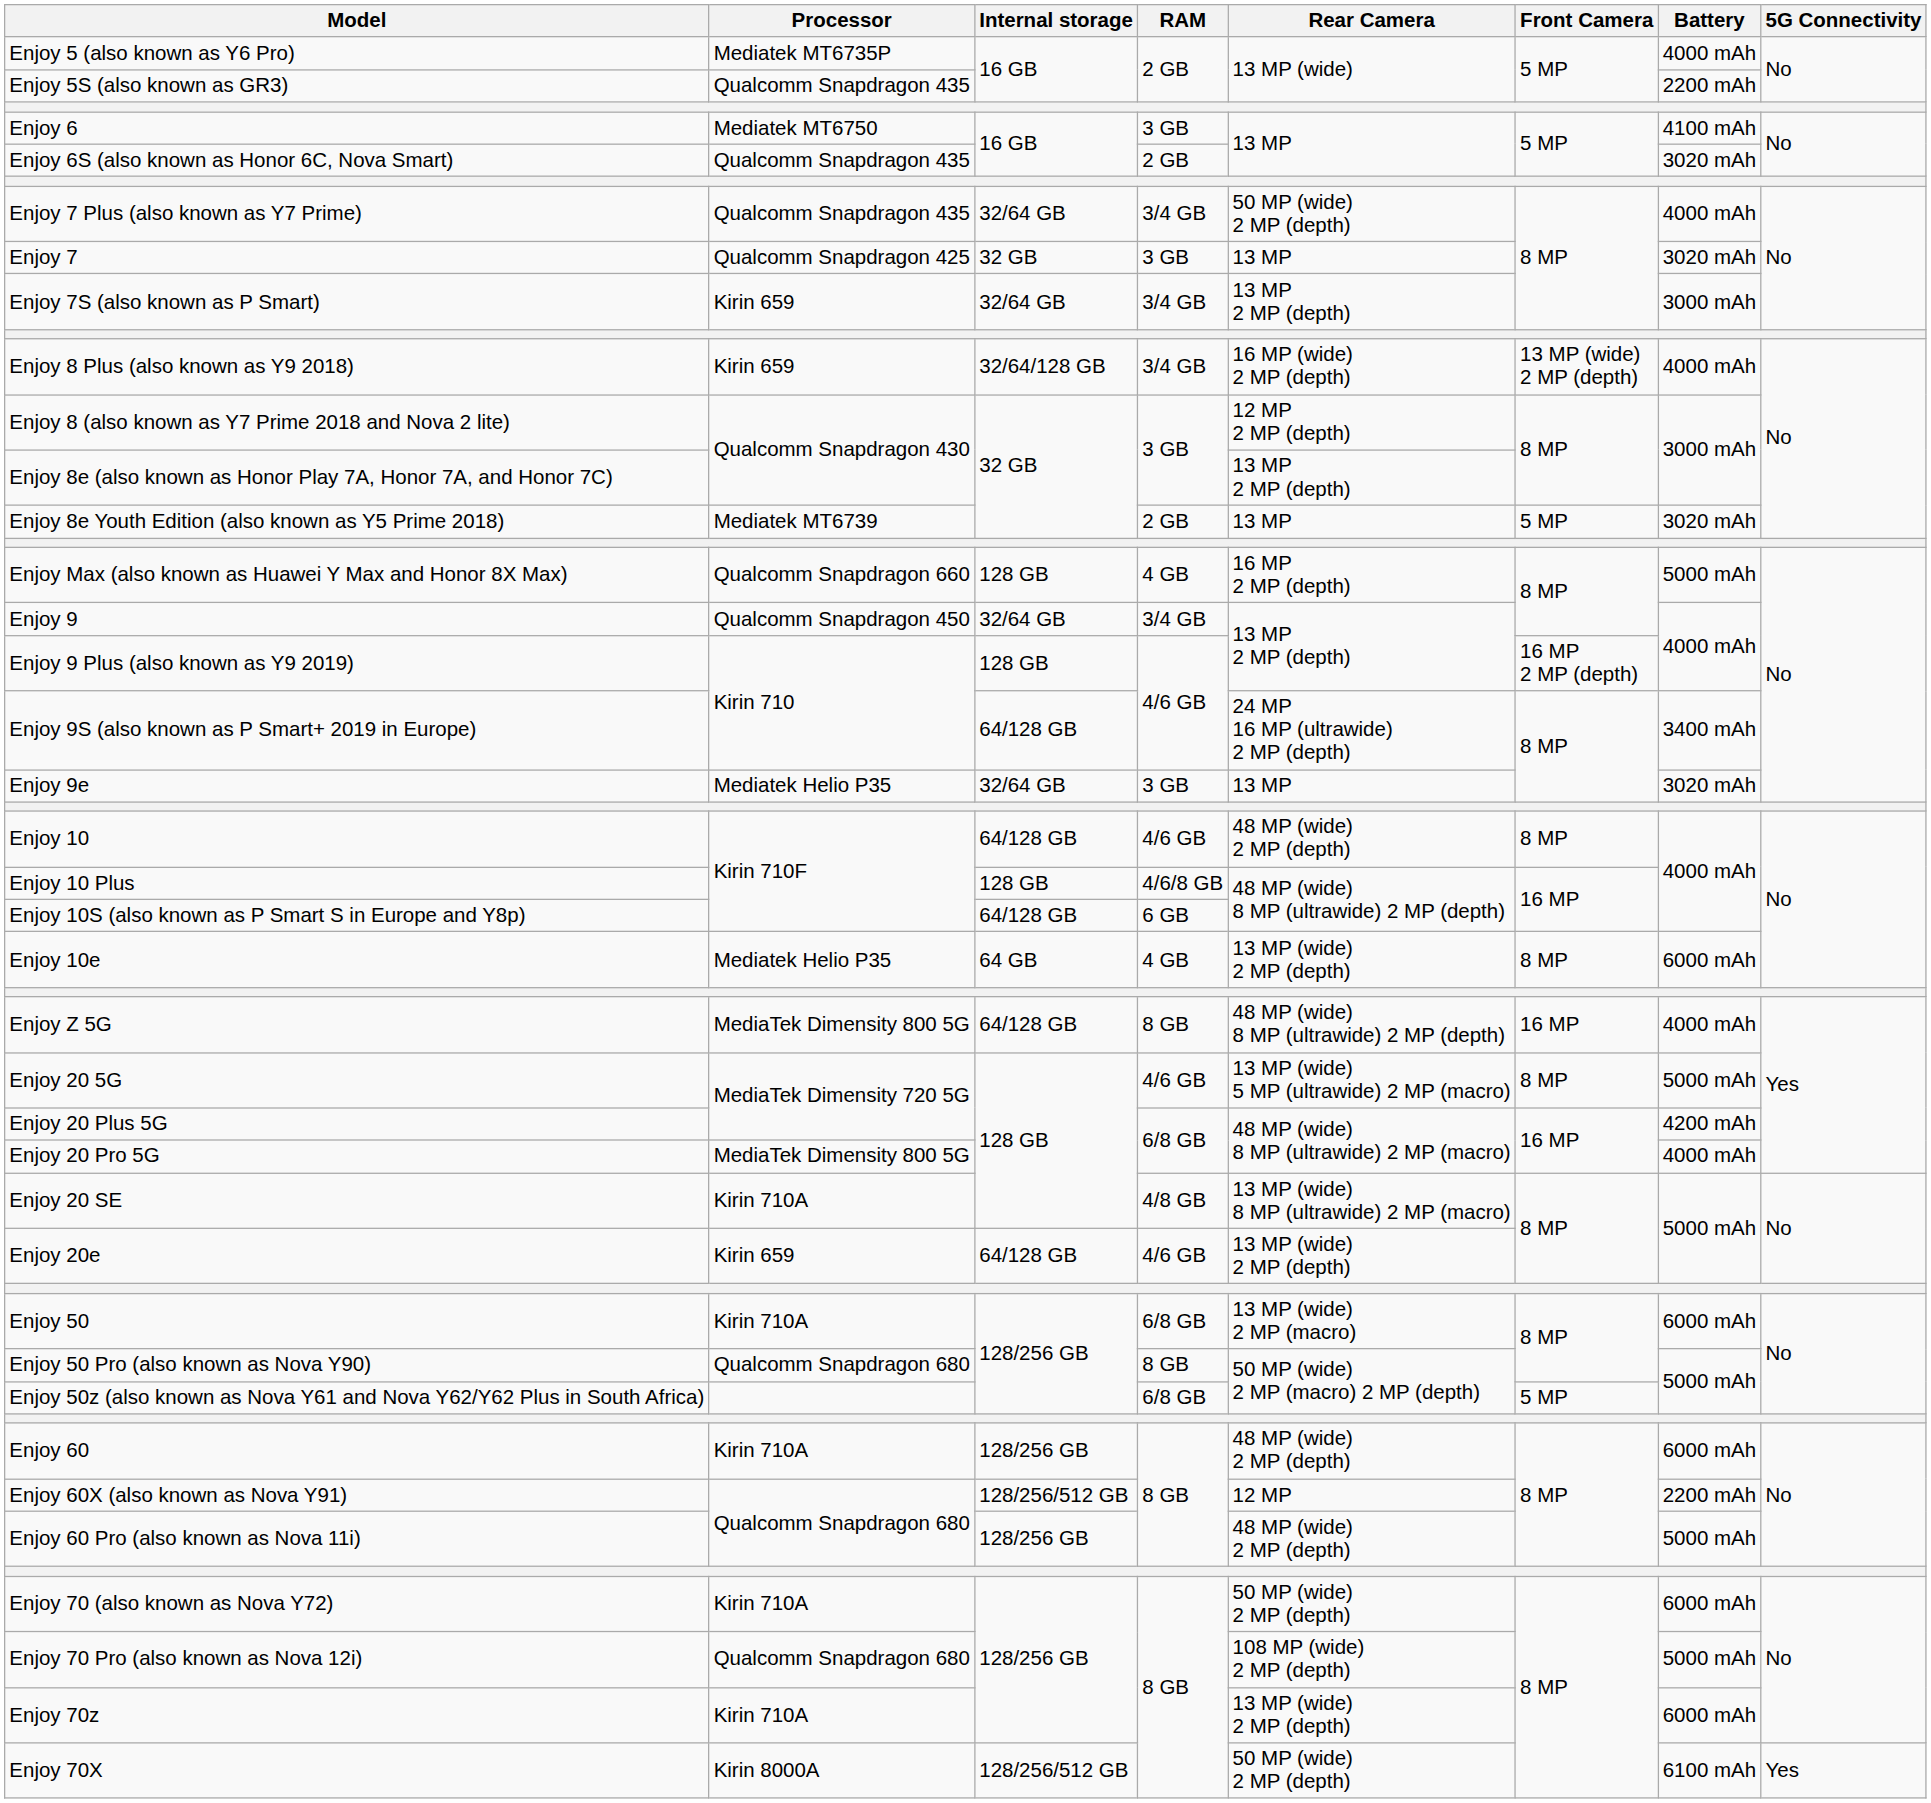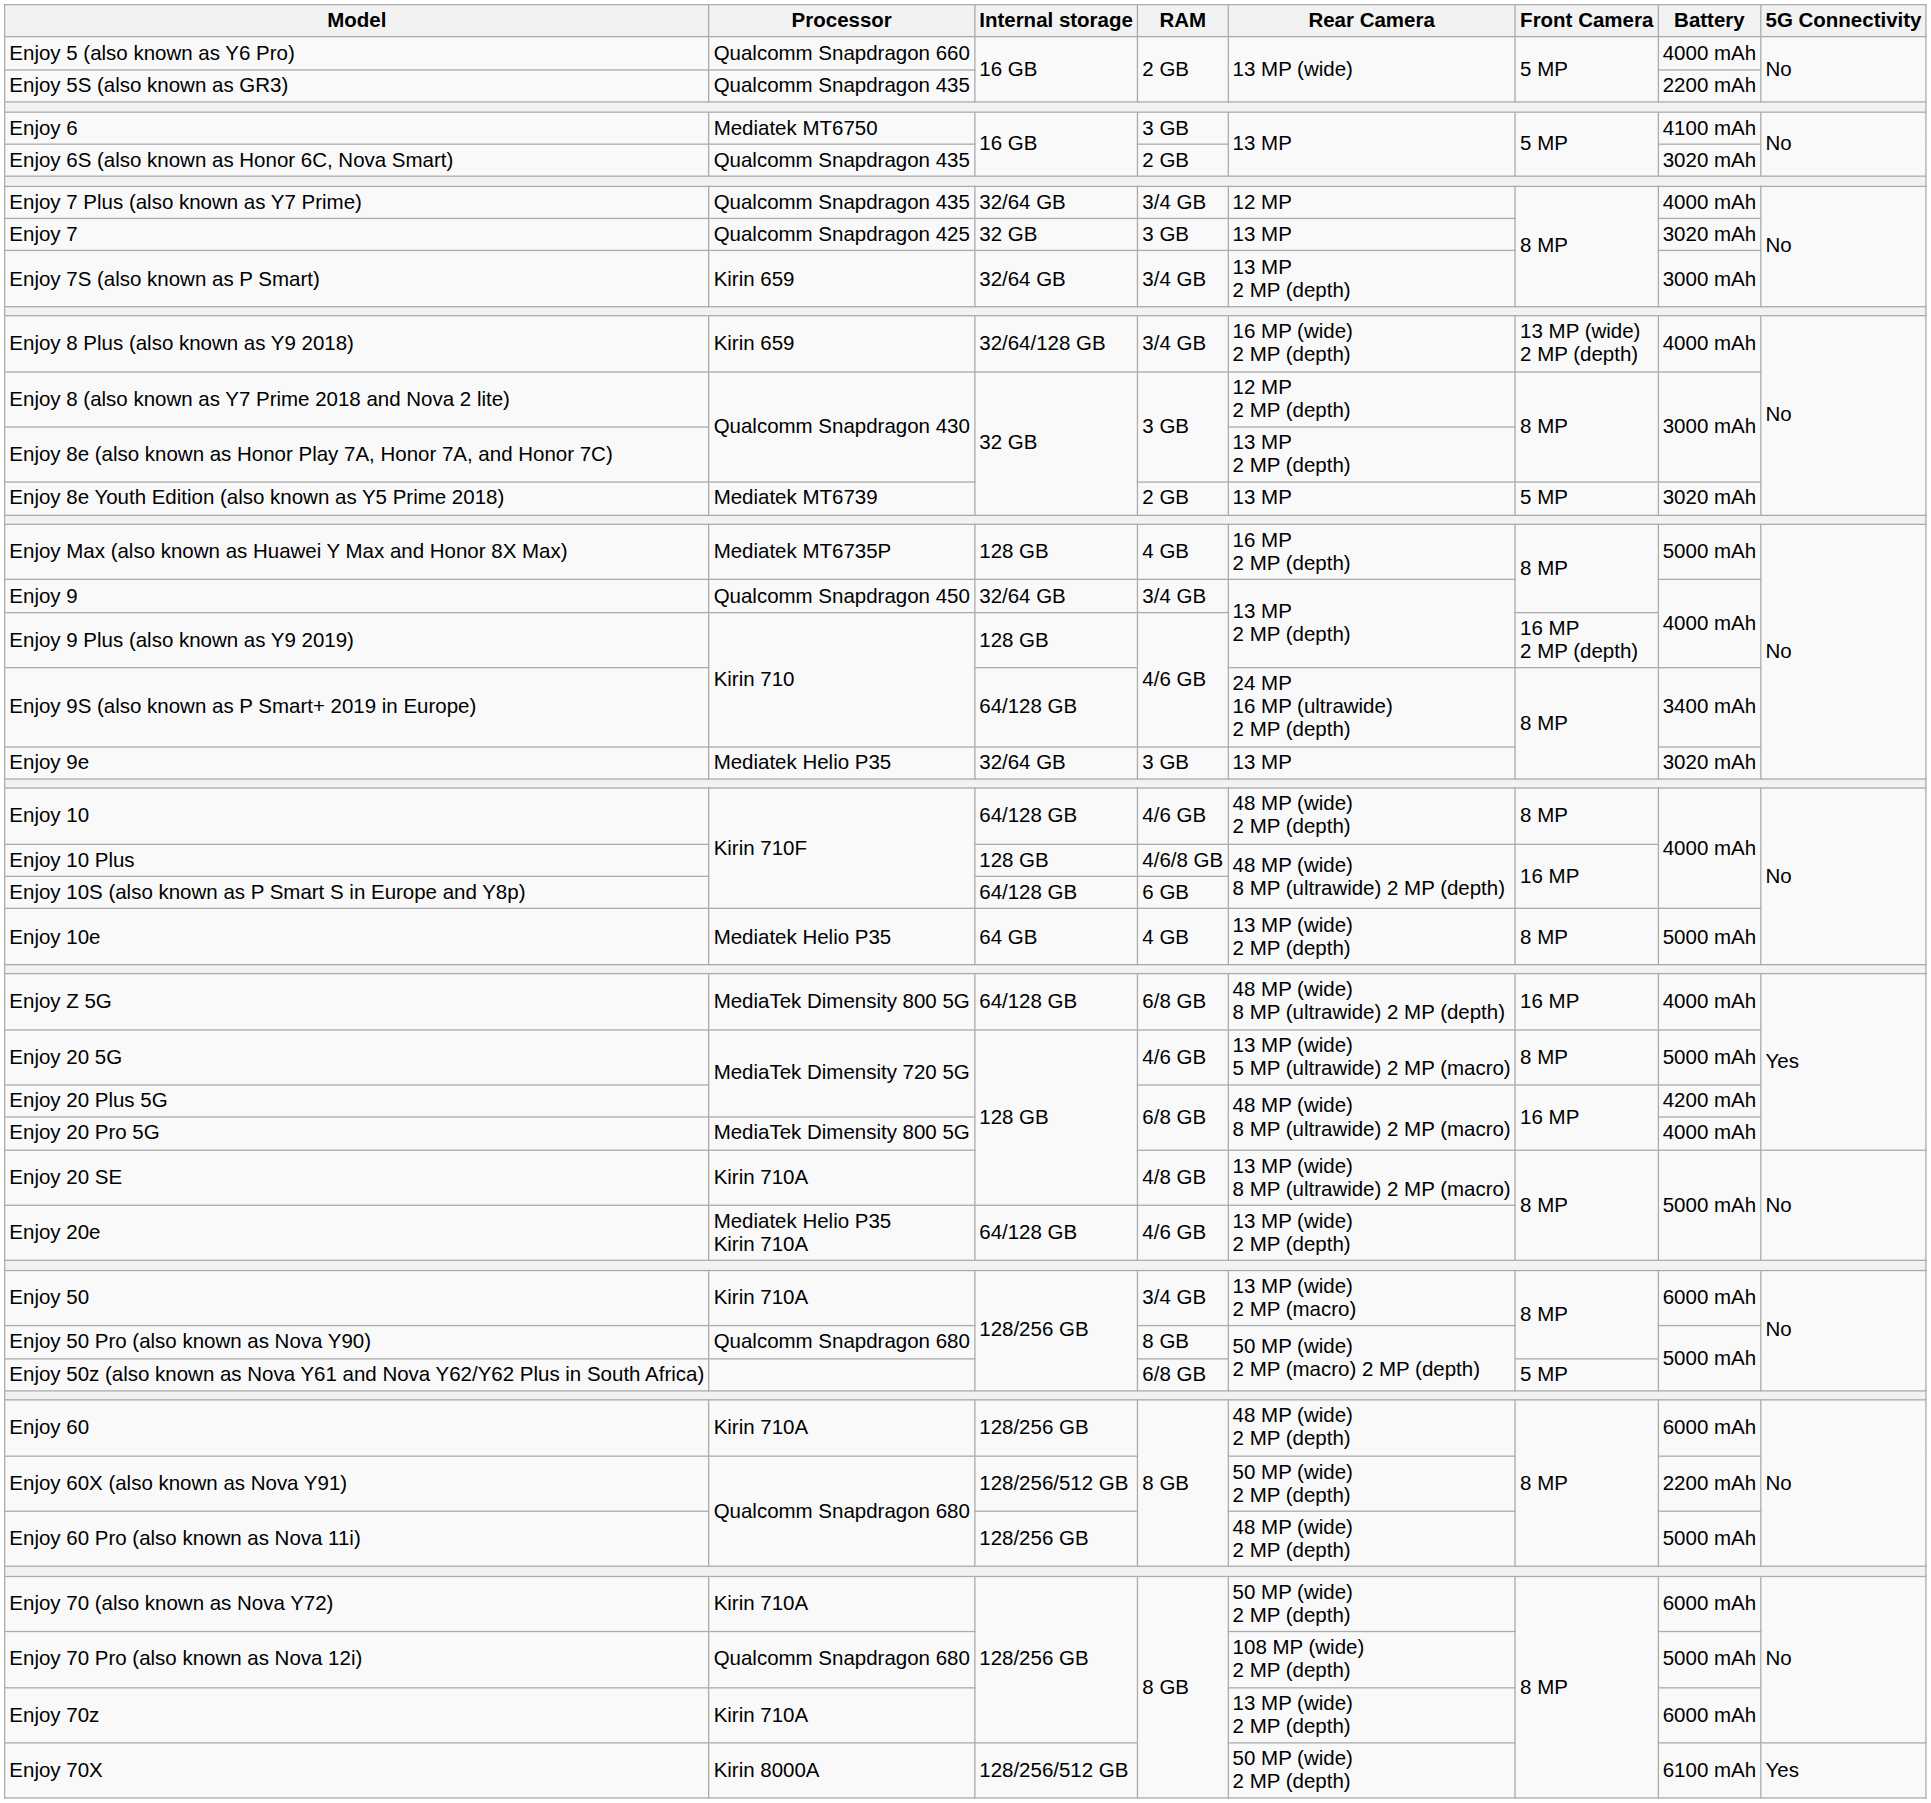(802, 53) Mediatek MT6735P -> (842, 53) Qualcomm Snapdragon 660
(1293, 213) 50 MP (wide) 2 MP (depth) -> (1262, 202) 12 MP
(842, 574) Qualcomm Snapdragon 660 -> (802, 551) Mediatek MT6735P
(1709, 959) 6000 mAh -> (1709, 936) 5000 mAh
(1166, 1024) 8 GB -> (1174, 1001) 6/8 GB
(754, 1255) Kirin 659 -> (802, 1232) Mediatek Helio P35 Kirin 710A
(1174, 1320) 6/8 GB -> (1174, 1297) 3/4 GB
(1262, 1494) 12 MP -> (1293, 1483) 50 MP (wide) 2 MP (depth)
